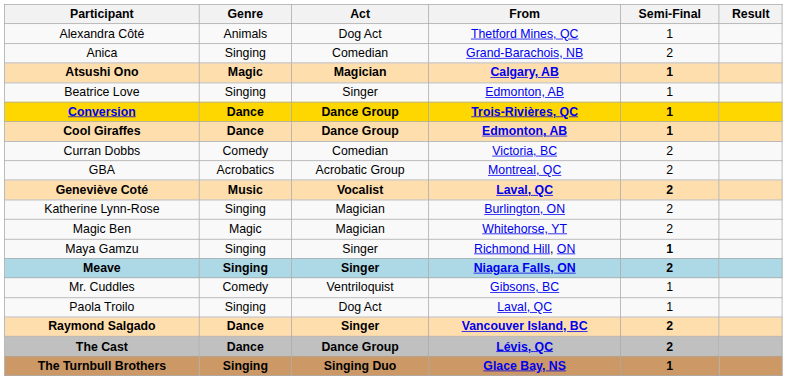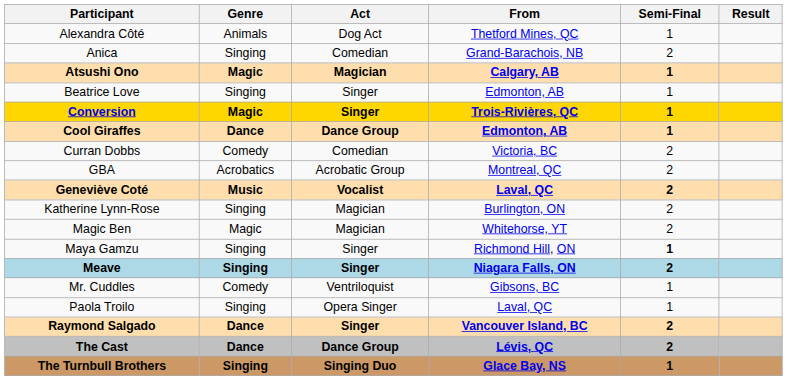(245, 111) Dance -> (245, 111) Magic
(360, 111) Dance Group -> (360, 111) Singer
(360, 307) Dog Act -> (360, 307) Opera Singer
